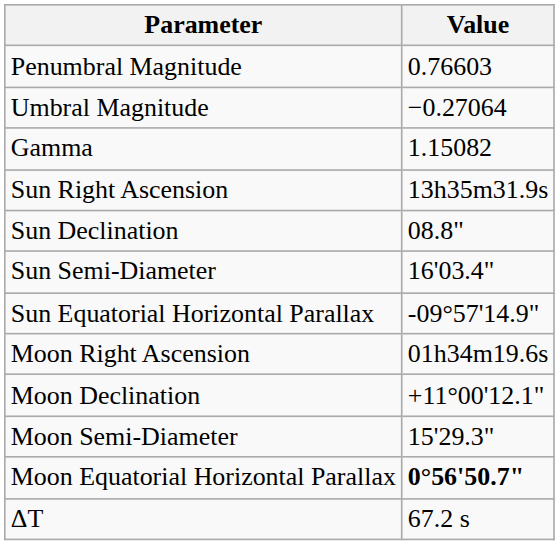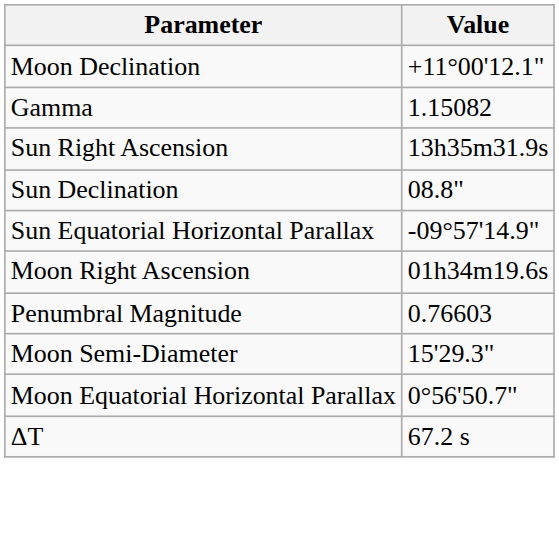rows swapped: (126, 66) <-> (105, 395)
- row: (110, 107)
- row: (113, 271)
(466, 477) bold -> (463, 395) normal
